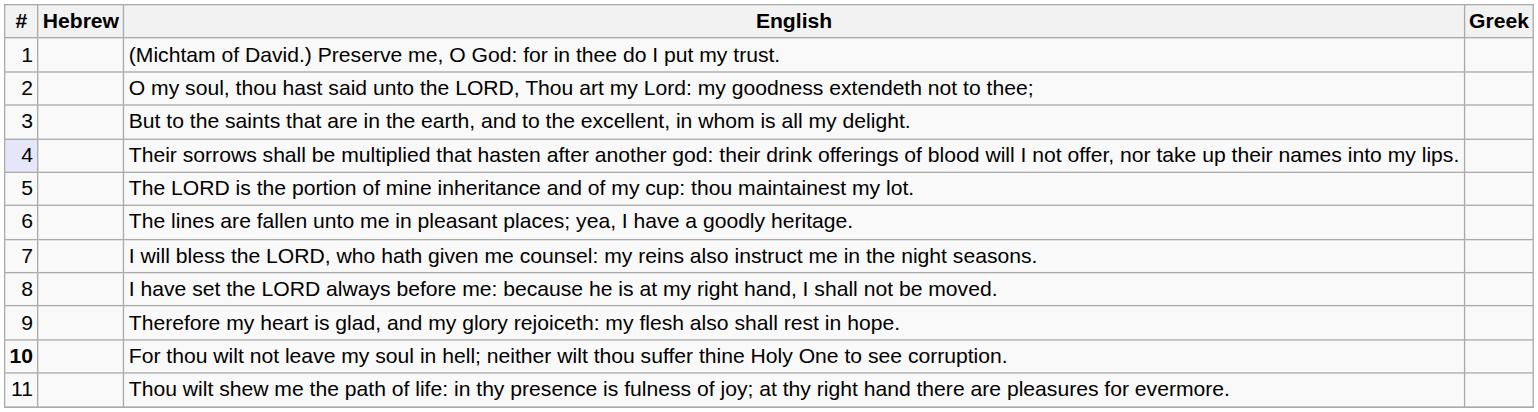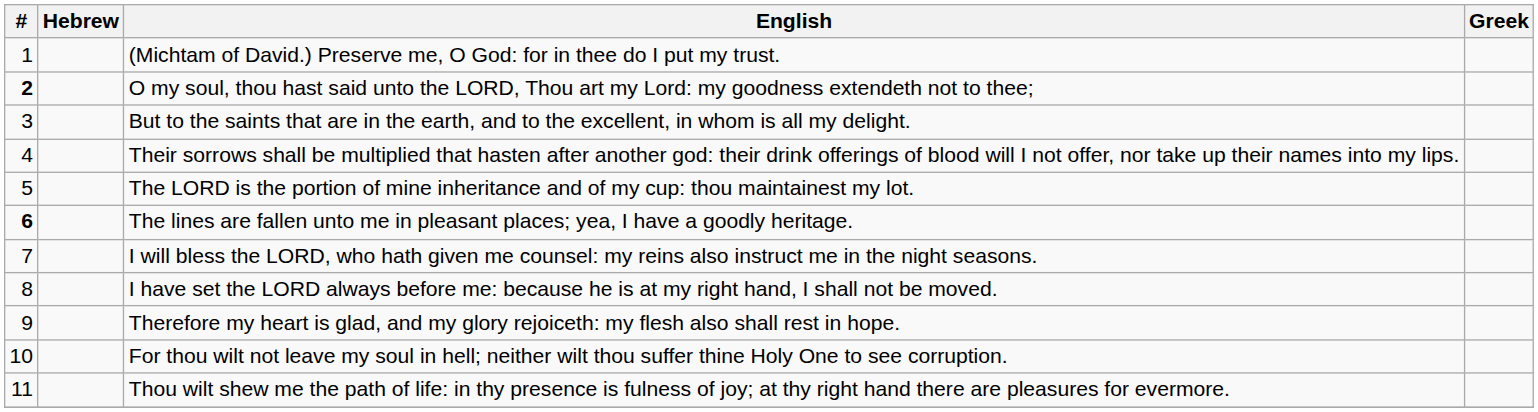(27, 88) normal -> (27, 88) bold
(27, 155) lavender background -> (27, 155) no background
(27, 222) normal -> (27, 222) bold
(21, 356) bold -> (21, 356) normal
